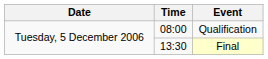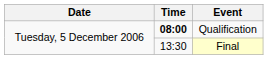(173, 29) normal -> (173, 29) bold
